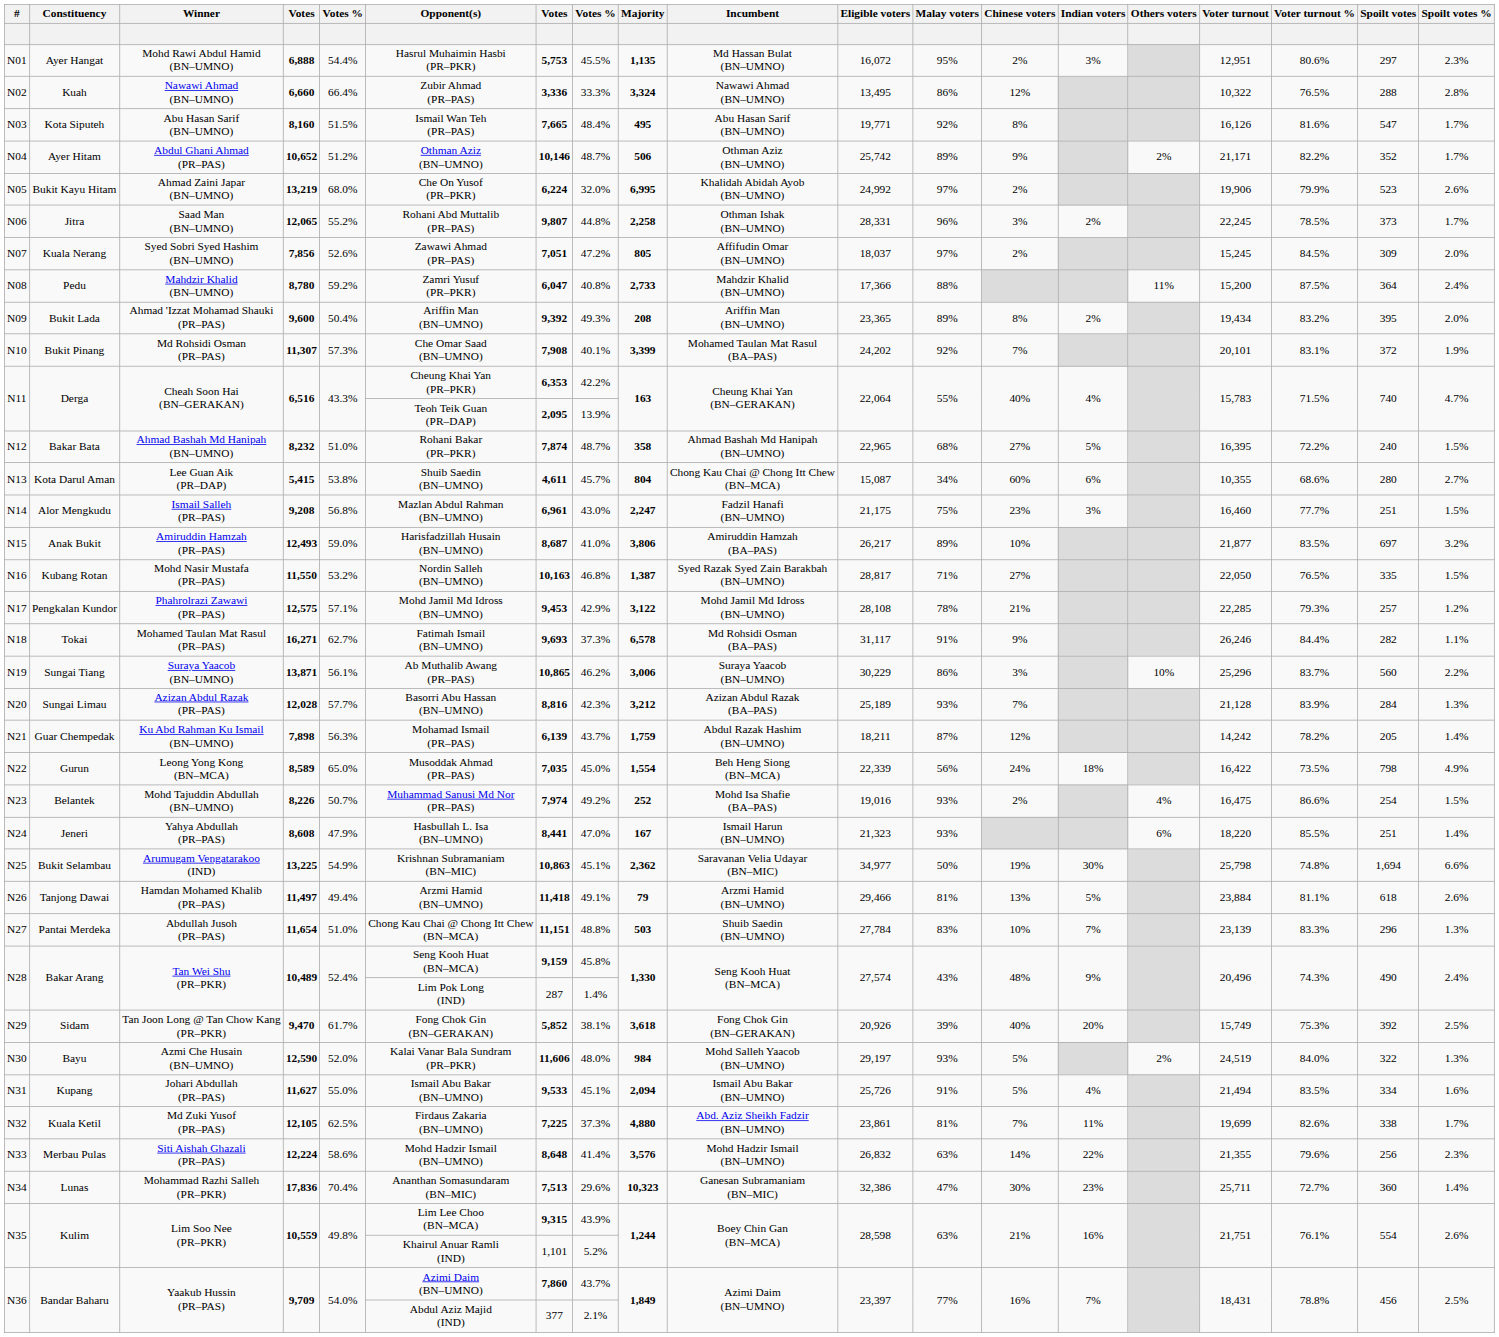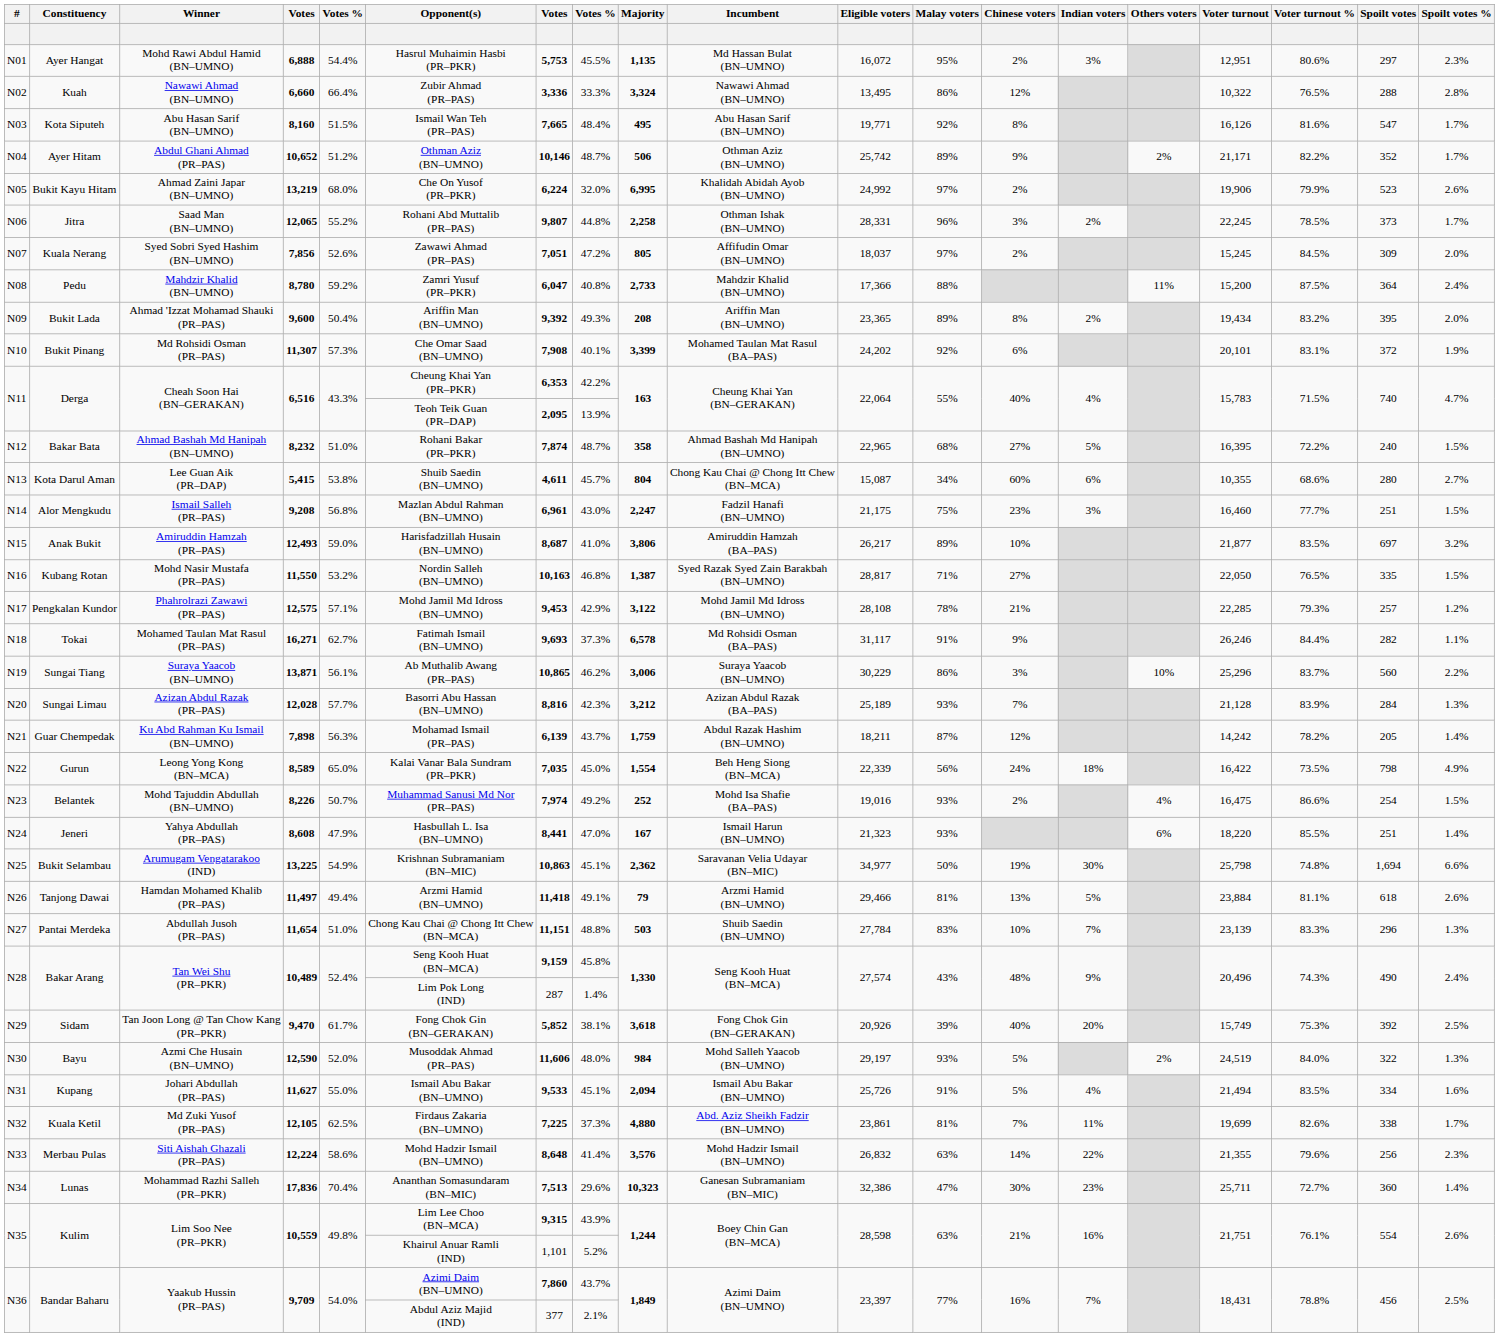(1020, 350) 7% -> (1020, 350) 6%
(451, 769) Musoddak Ahmad (PR–PAS) -> (451, 769) Kalai Vanar Bala Sundram (PR–PKR)
(451, 1058) Kalai Vanar Bala Sundram (PR–PKR) -> (451, 1058) Musoddak Ahmad (PR–PAS)
